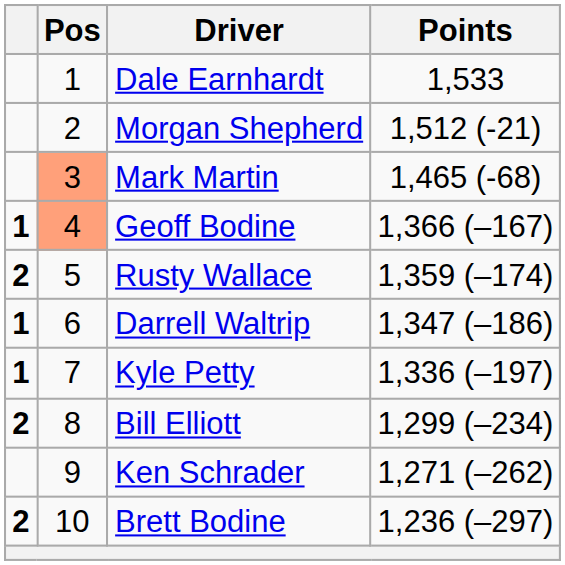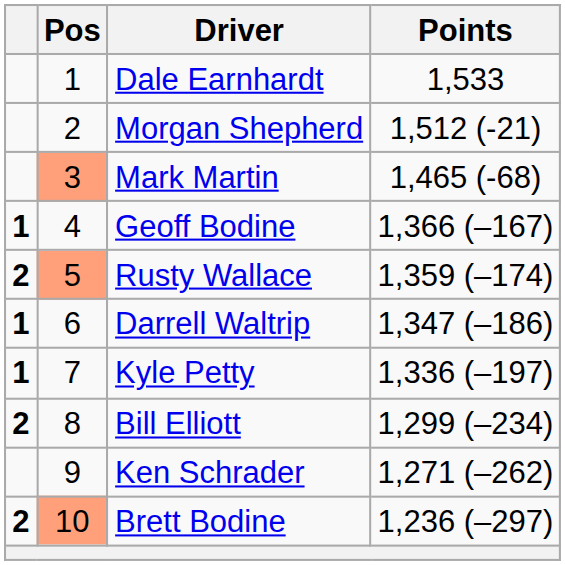(72, 226) lightsalmon background -> (72, 226) no background
(72, 275) no background -> (72, 275) lightsalmon background
(72, 521) no background -> (72, 521) lightsalmon background
